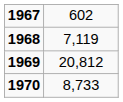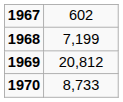(81, 39) 7,119 -> (81, 39) 7,199
